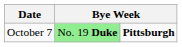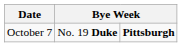(87, 32) lightgreen background -> (87, 32) no background
